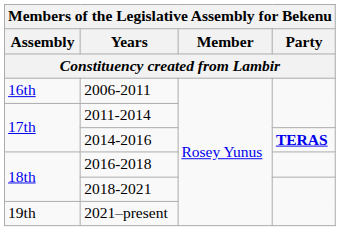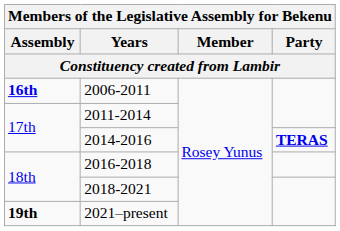(22, 90) normal -> (23, 90) bold
(22, 213) normal -> (23, 213) bold
